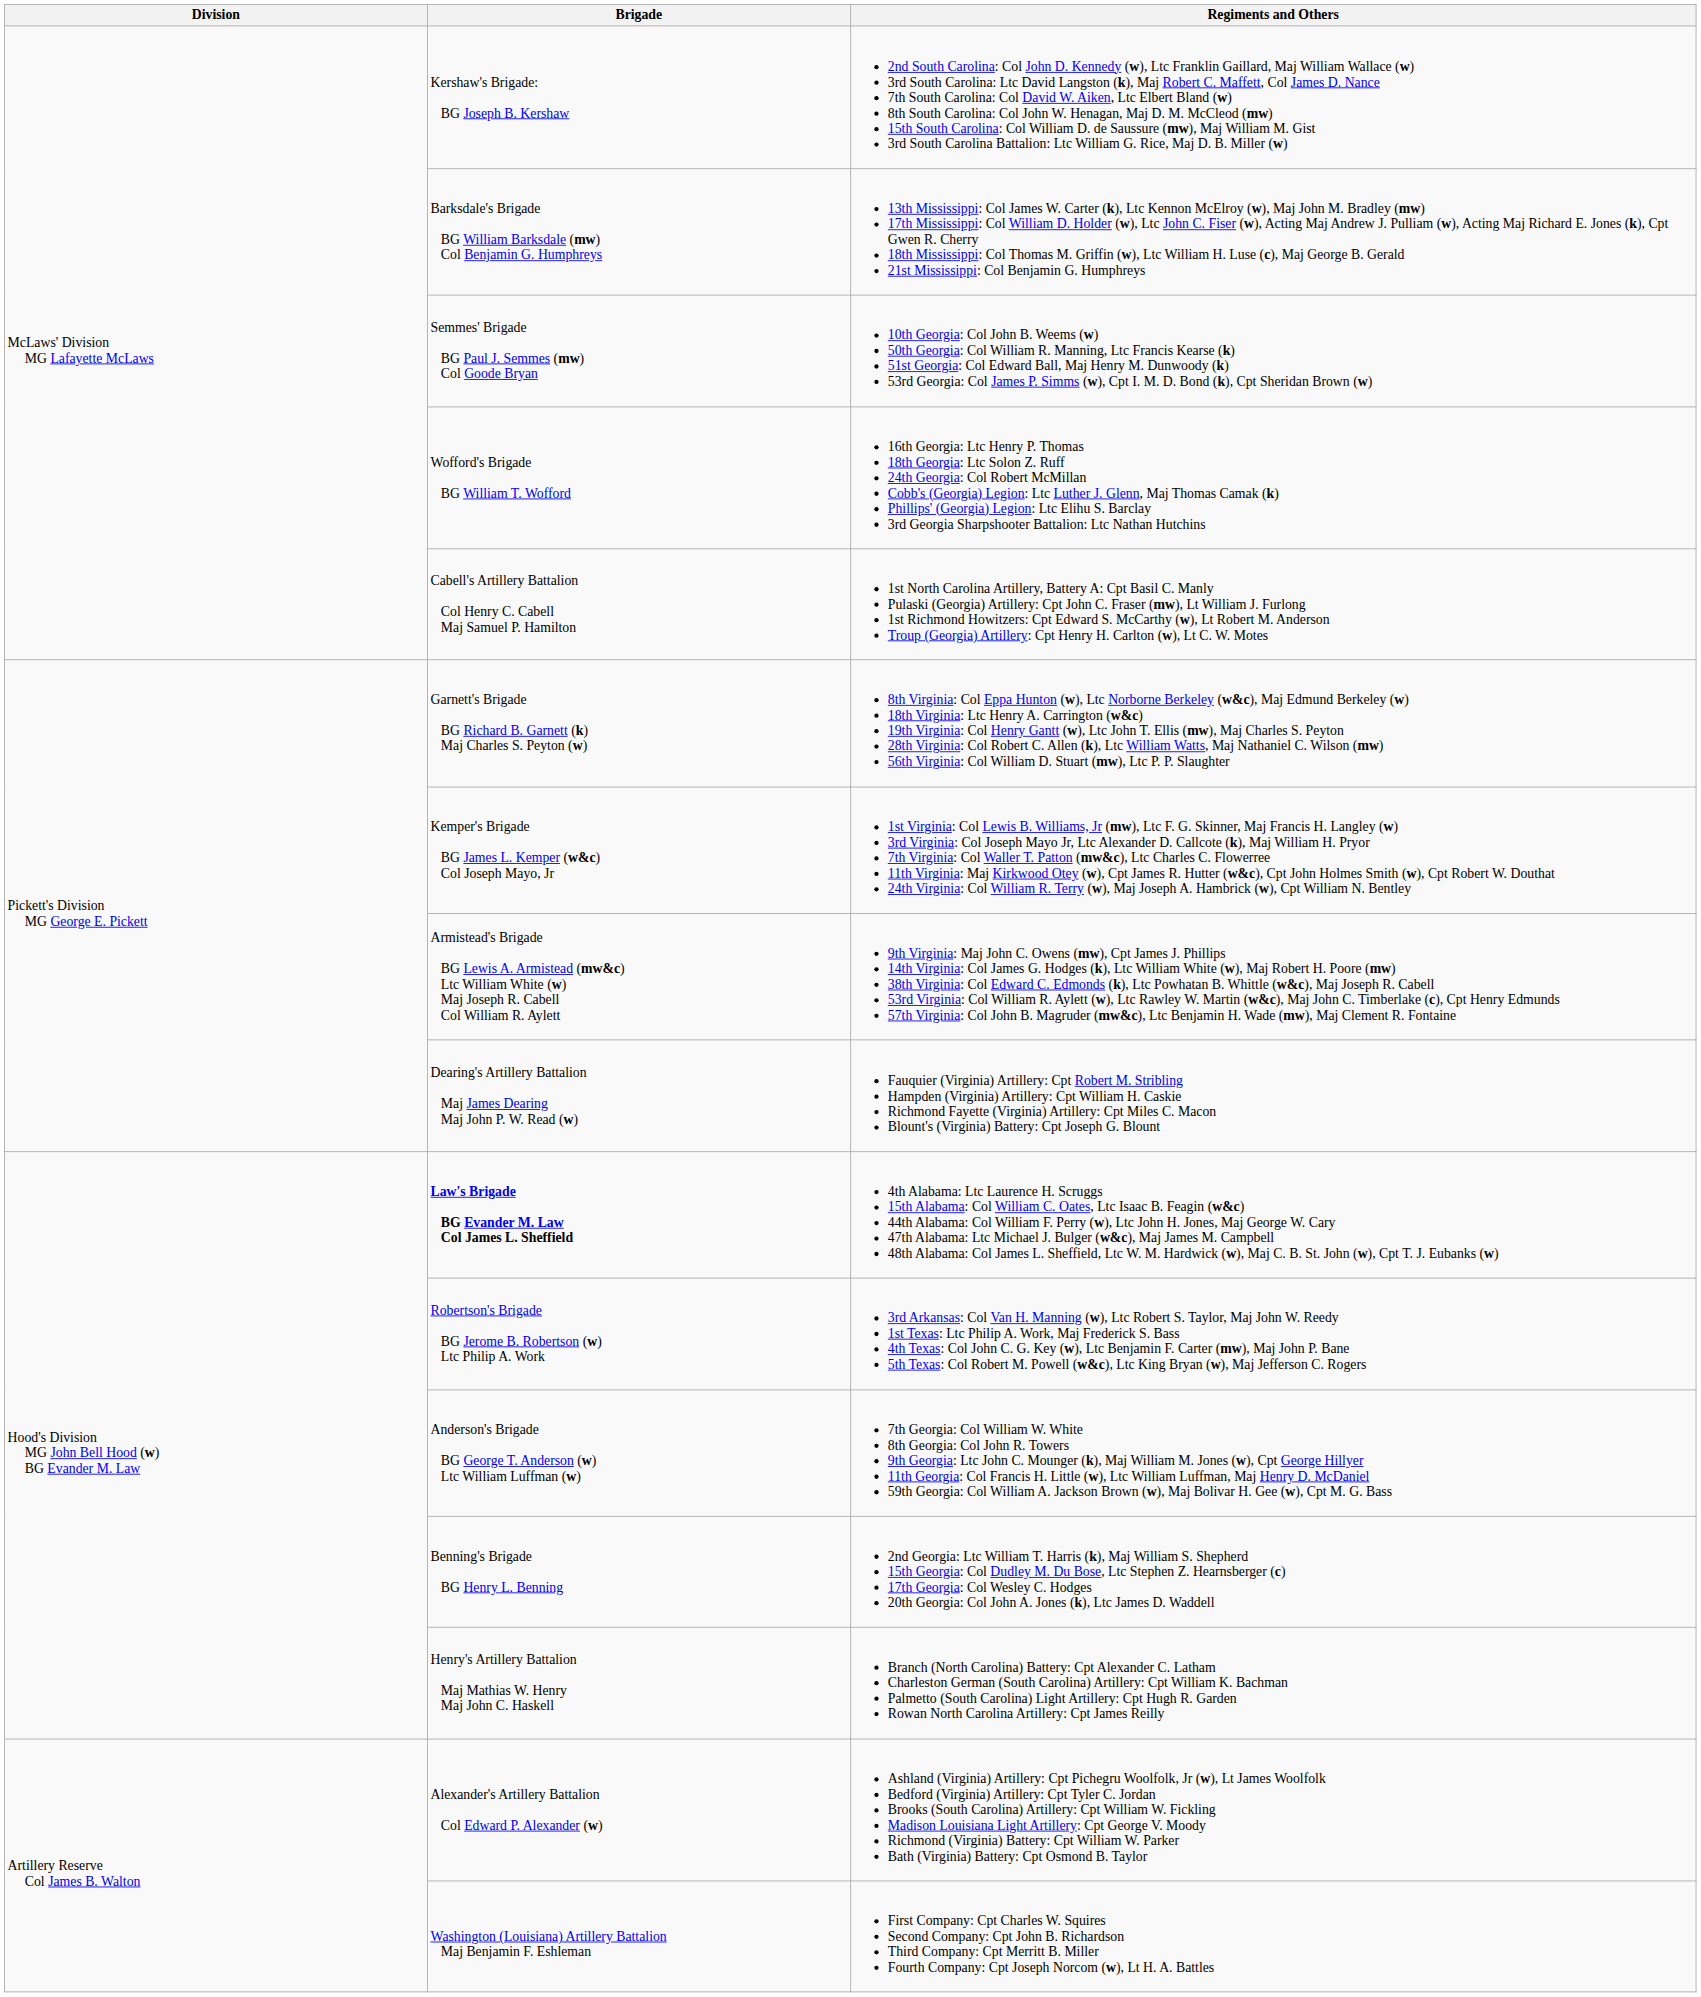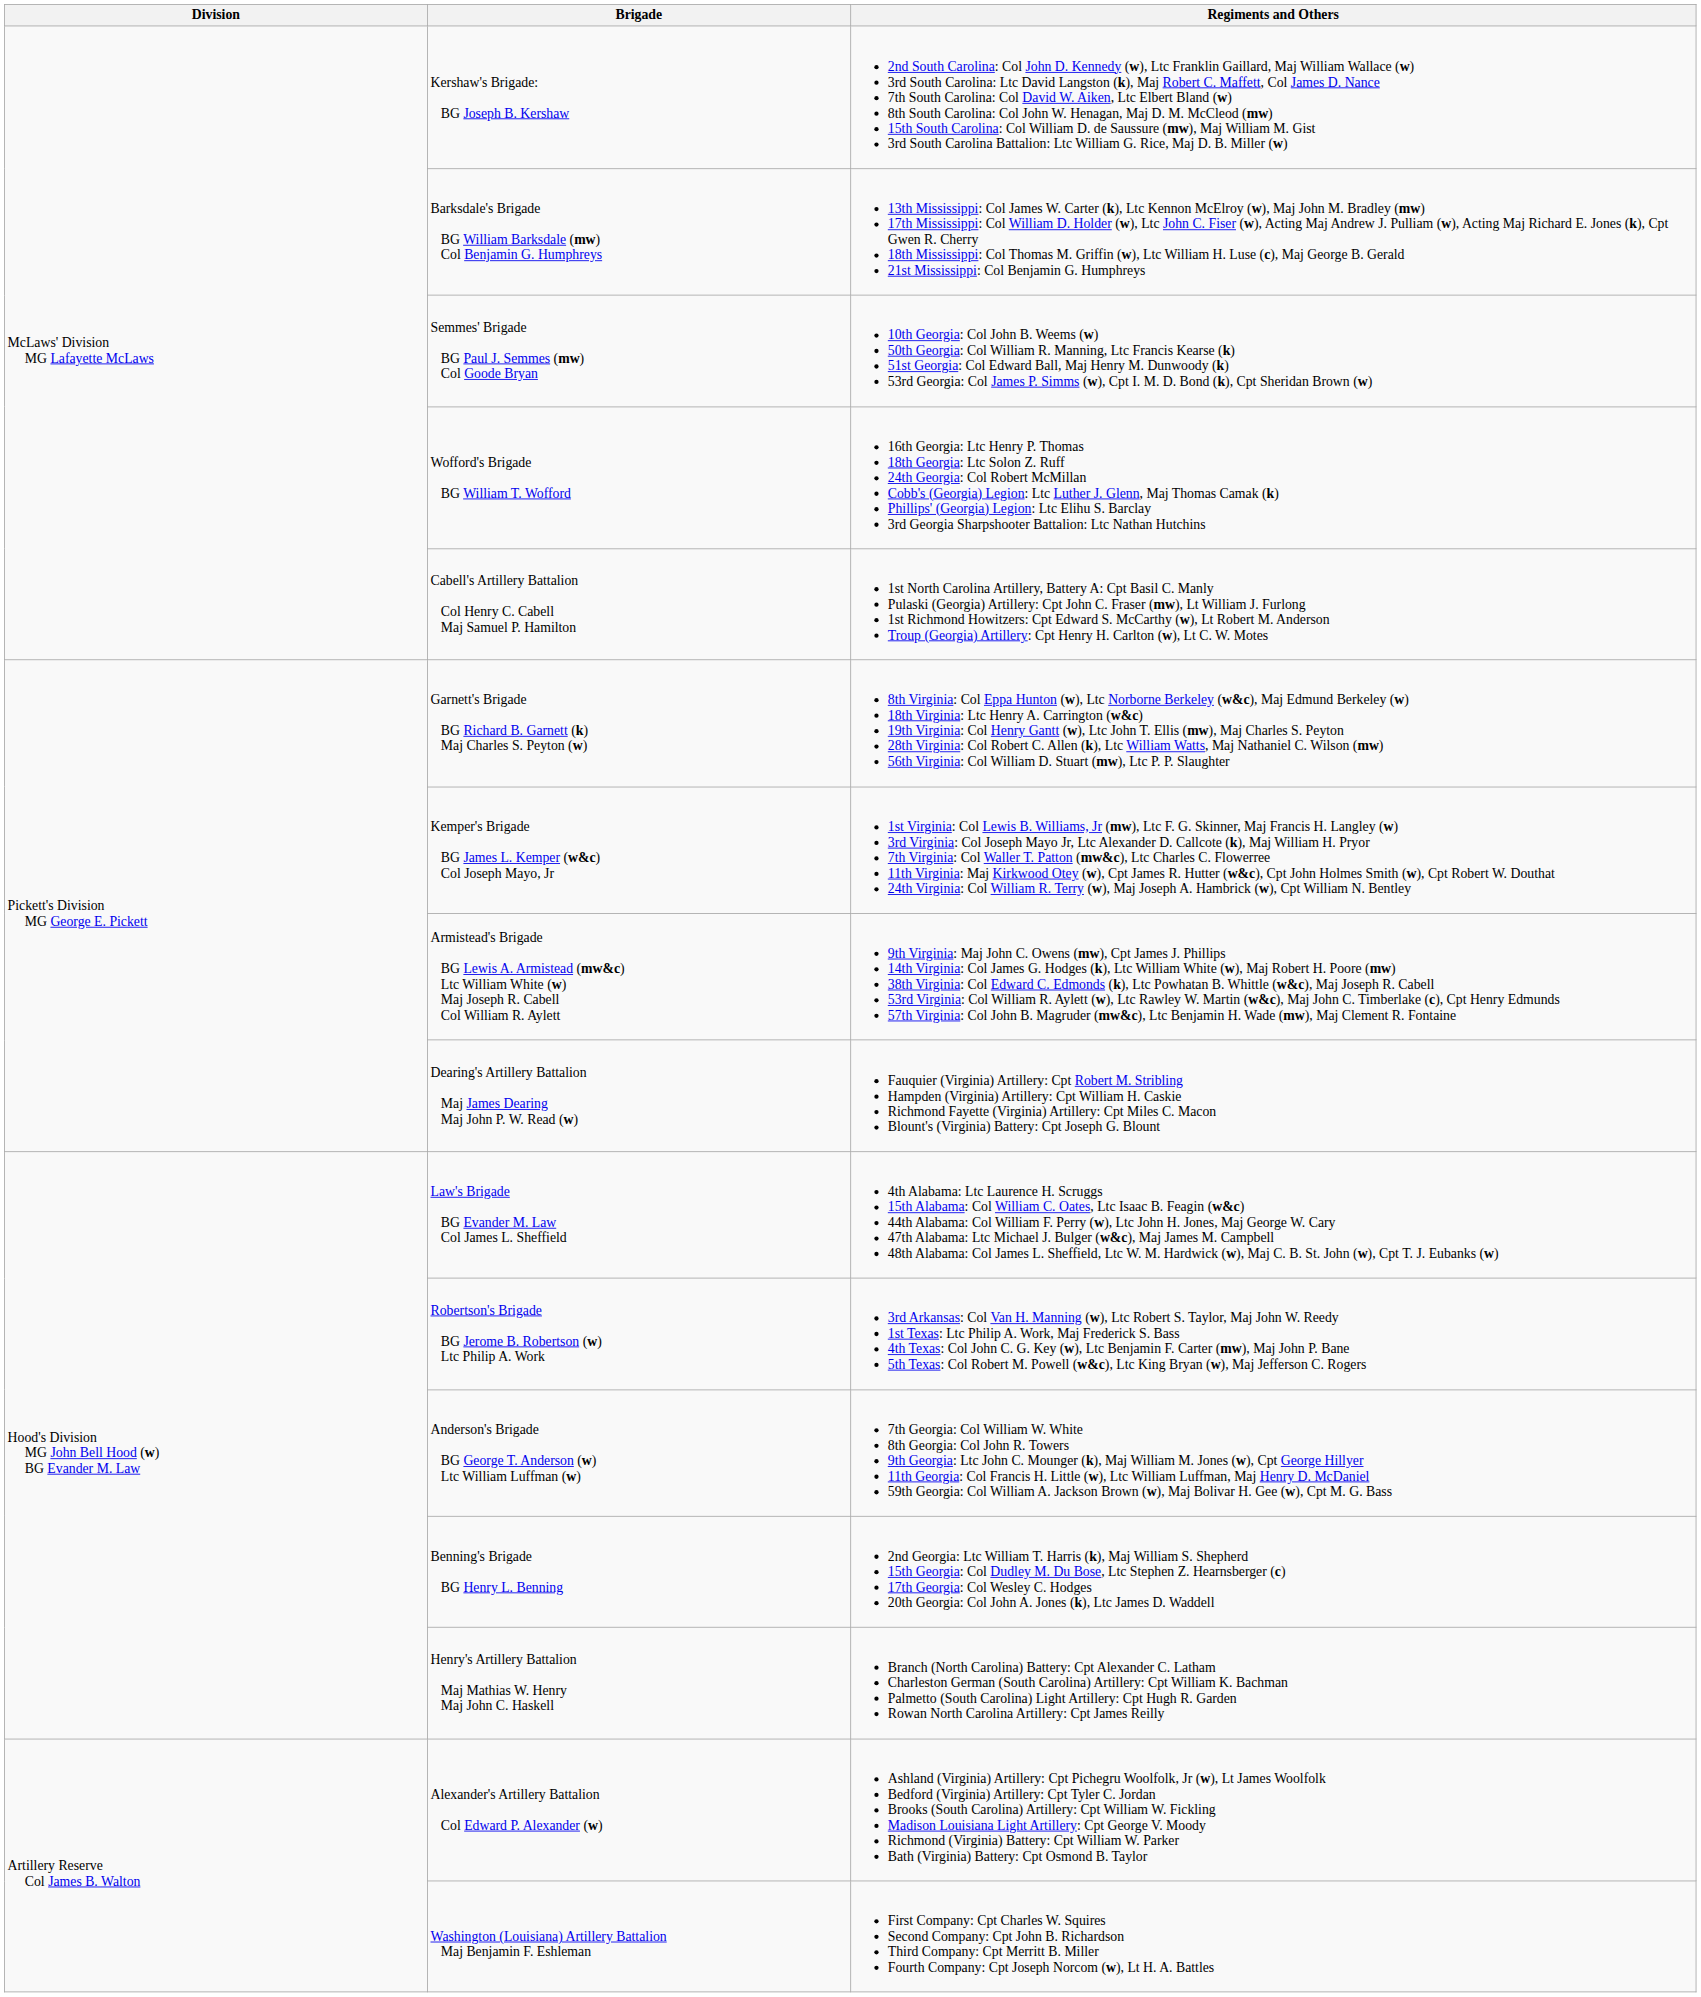(502, 1214) bold -> (499, 1214) normal
